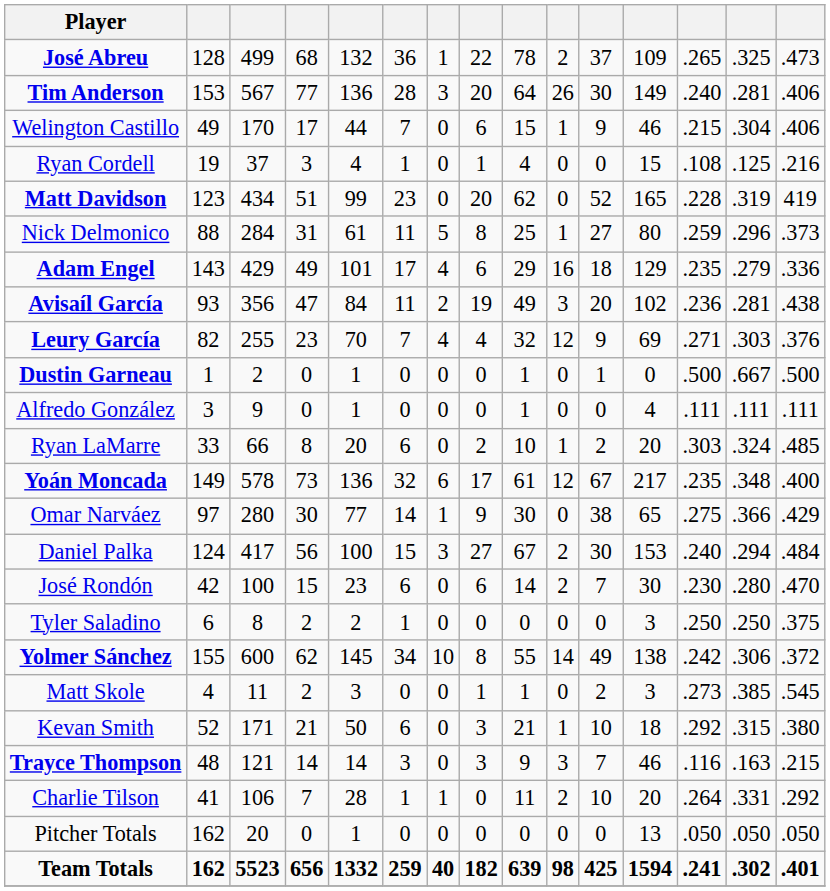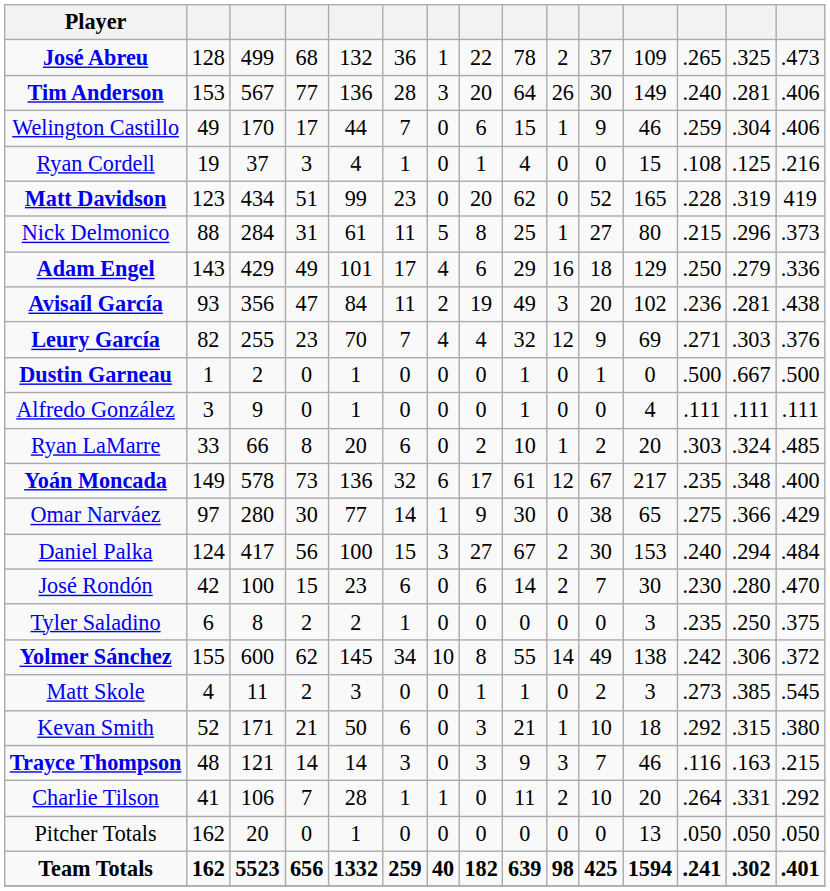(702, 127) .215 -> (702, 127) .259
(702, 233) .259 -> (702, 233) .215
(702, 269) .235 -> (702, 269) .250
(702, 621) .250 -> (702, 621) .235
